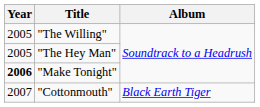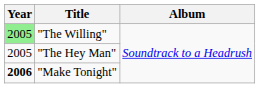(20, 33) no background -> (20, 33) lightgreen background
- row: (75, 92)
